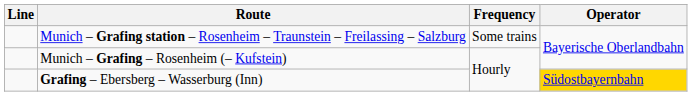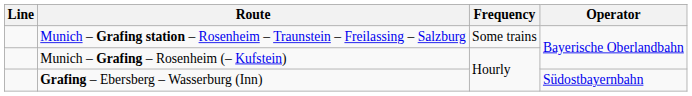(593, 79) gold background -> (593, 79) no background
